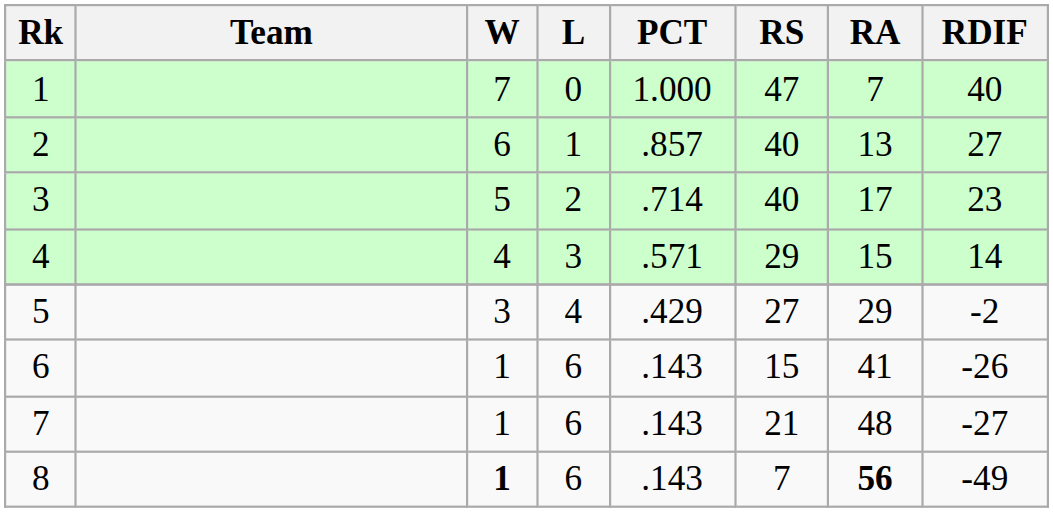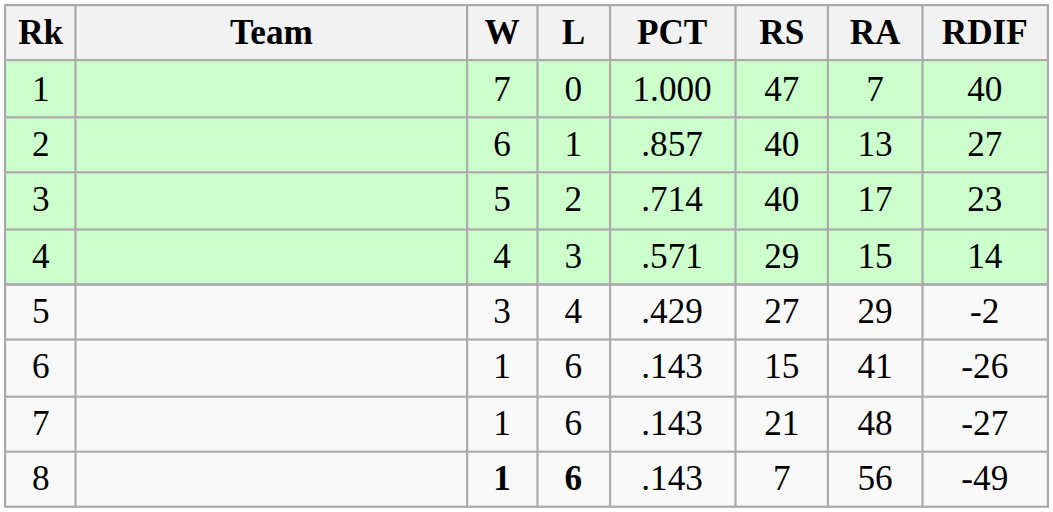(573, 479) normal -> (573, 479) bold
(875, 479) bold -> (875, 479) normal
